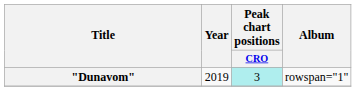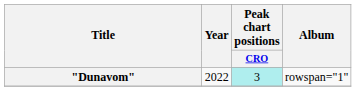(217, 76) 2019 -> (217, 76) 2022
